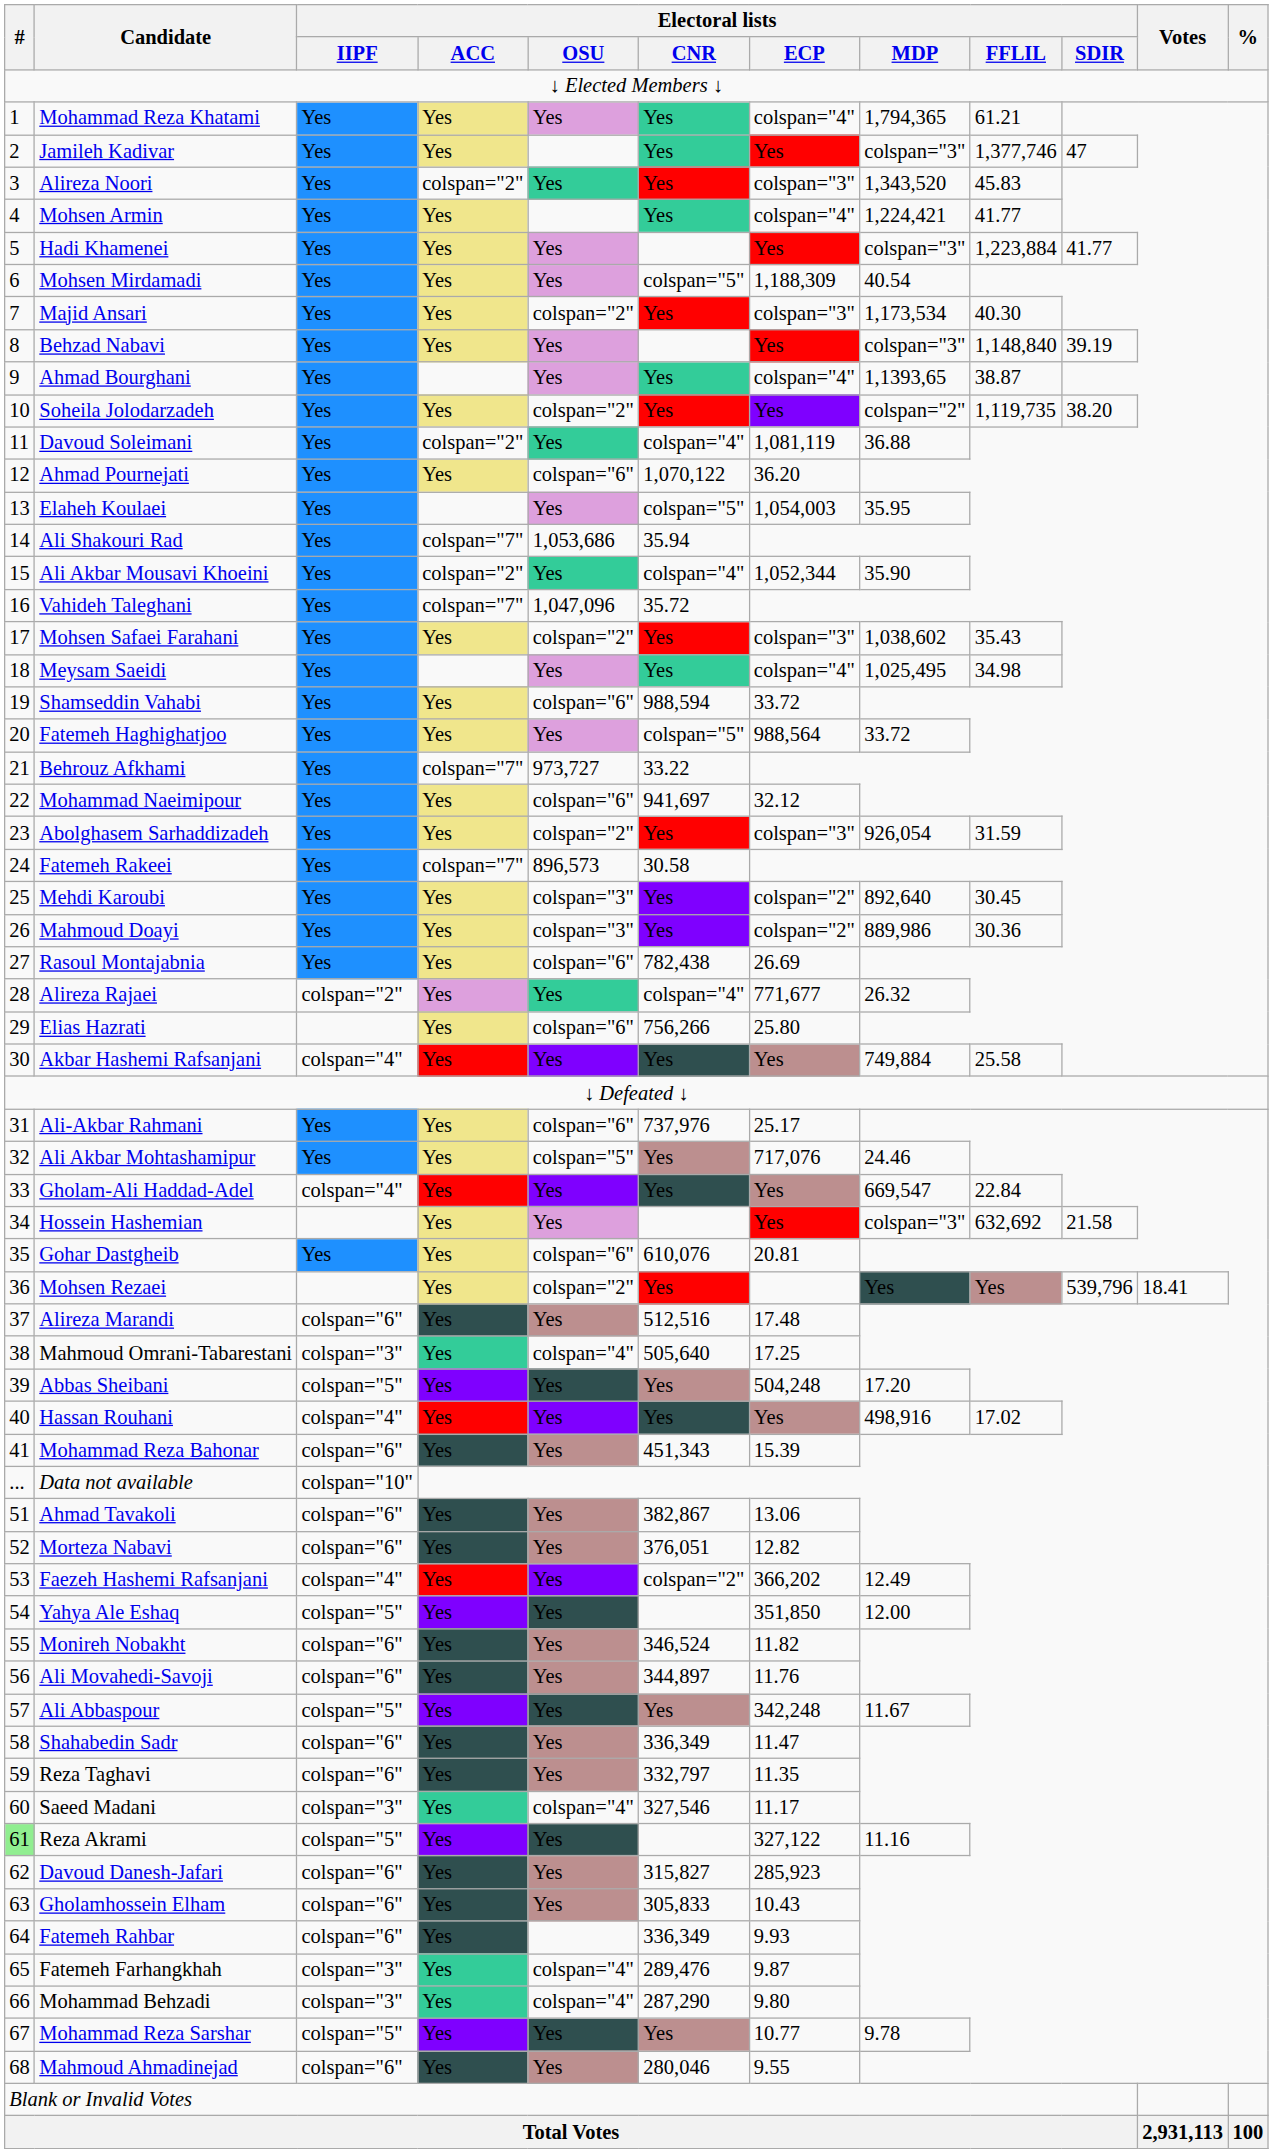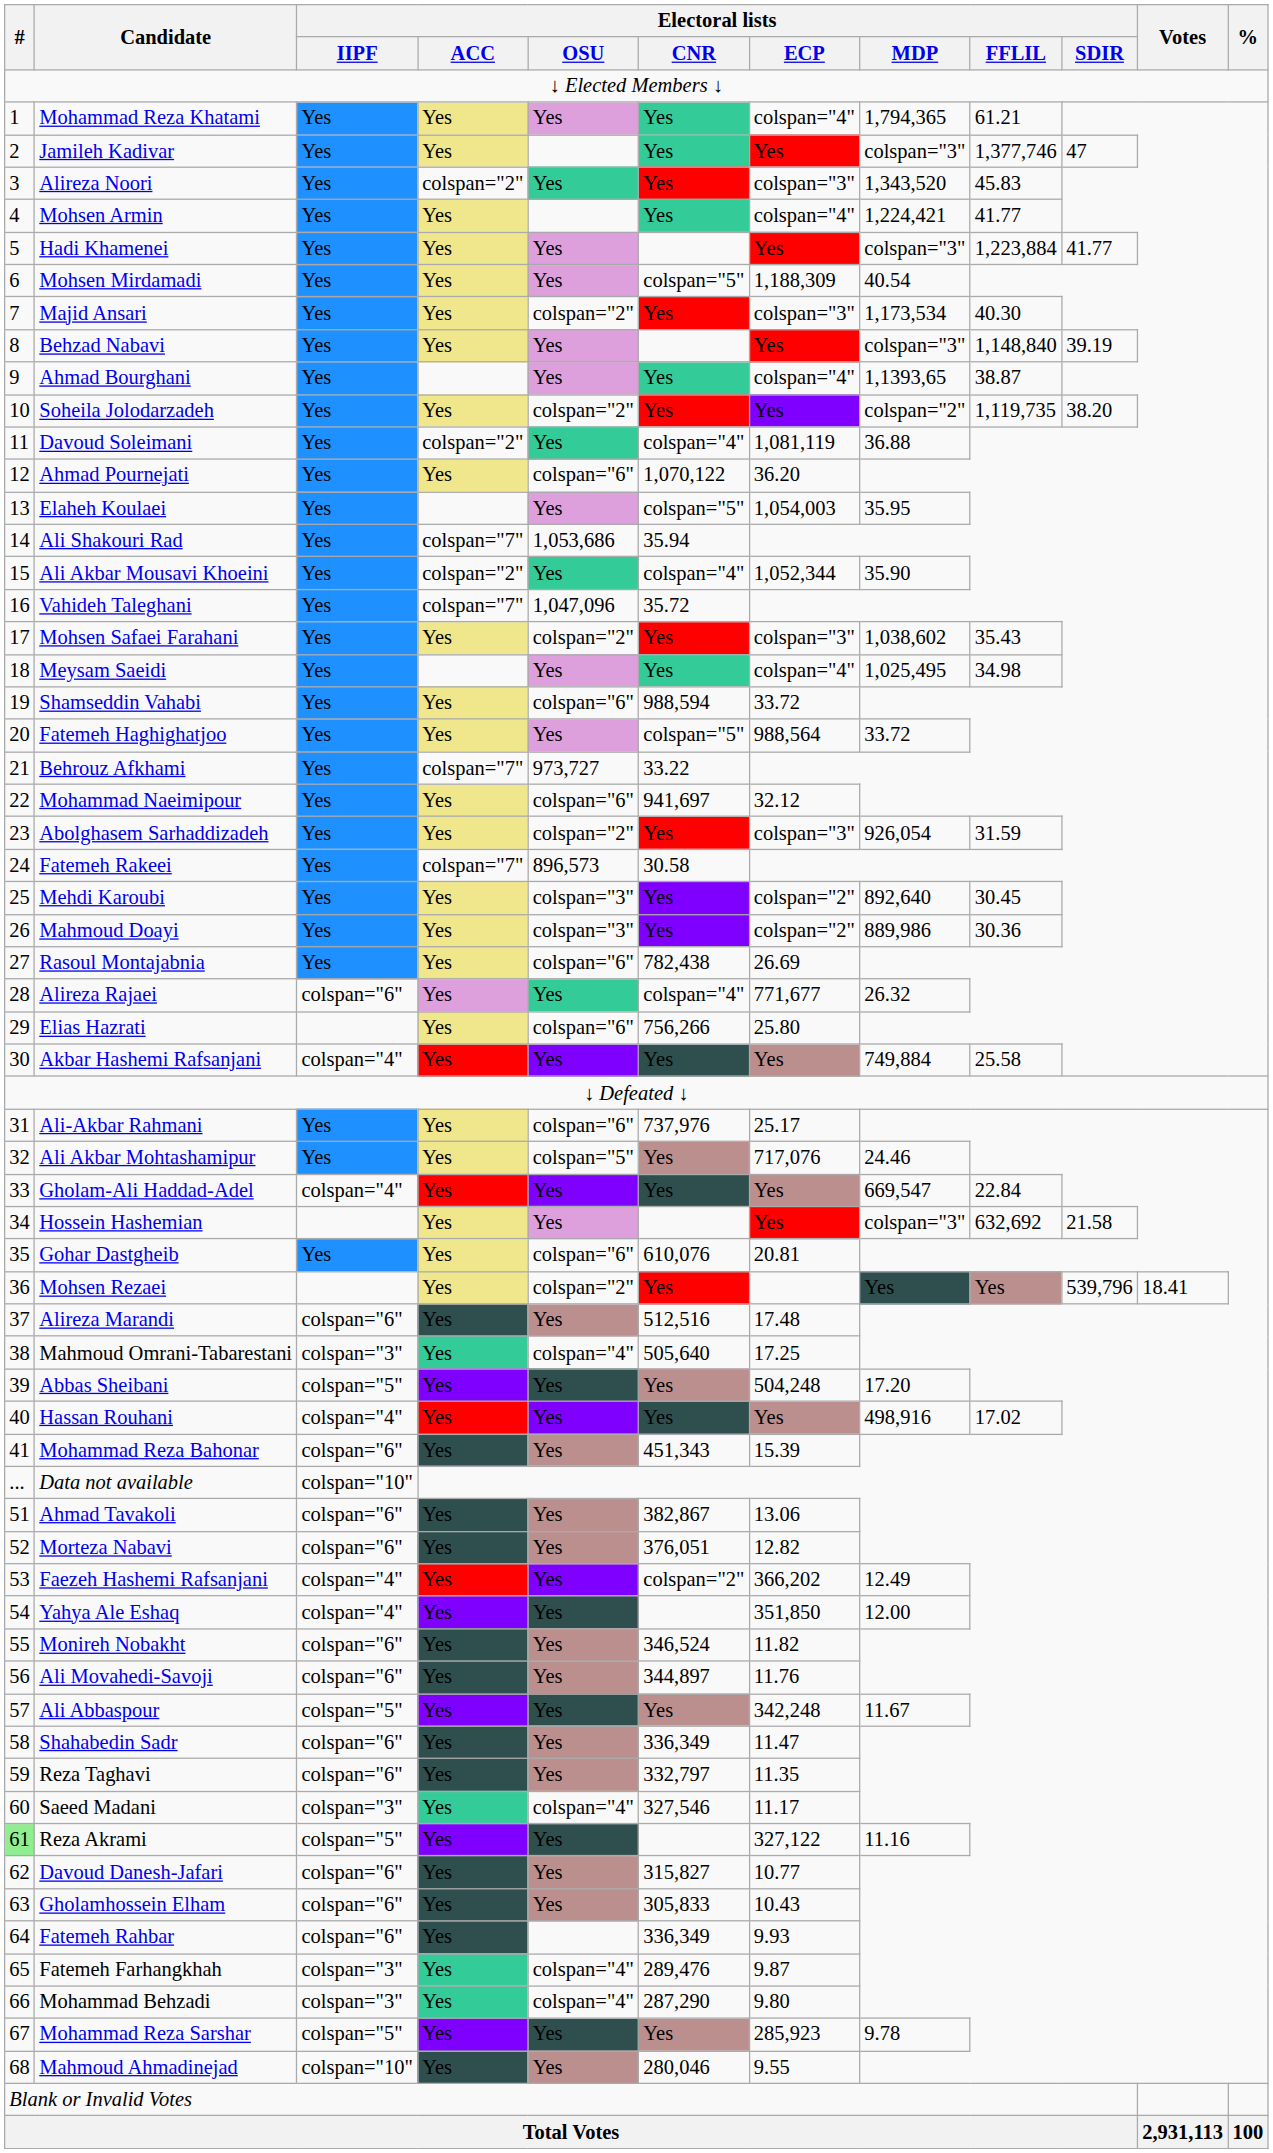(352, 995) colspan="2" -> (352, 995) colspan="6"
(352, 1612) colspan="5" -> (352, 1612) colspan="4"
(787, 1872) 285,923 -> (777, 1872) 10.77
(777, 2034) 10.77 -> (787, 2034) 285,923
(352, 2066) colspan="6" -> (357, 2066) colspan="10"
